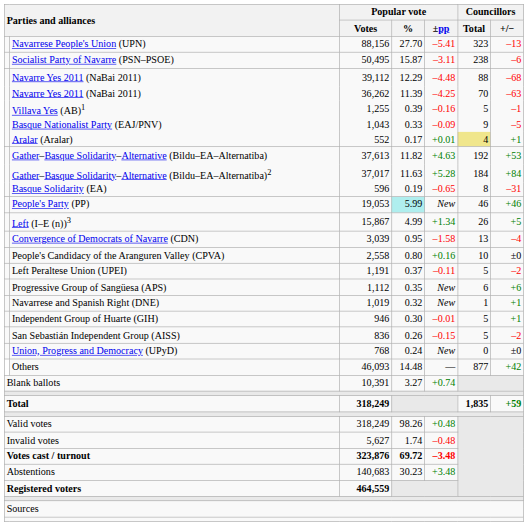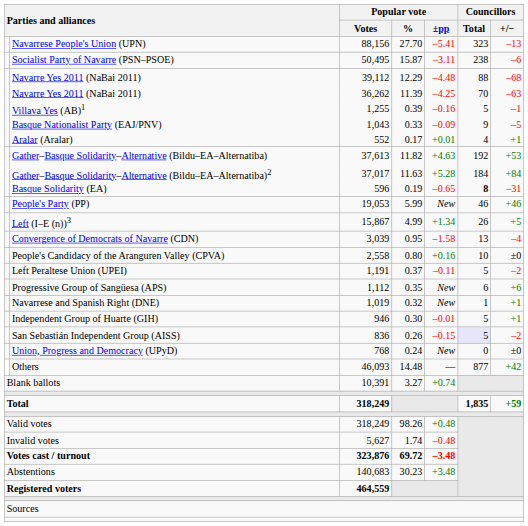(486, 139) khaki background -> (486, 139) no background
(486, 189) normal -> (486, 189) bold
(413, 204) paleturquoise background -> (413, 204) no background
(486, 335) no background -> (486, 335) lavender background
